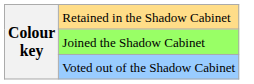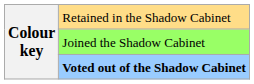(149, 67) normal -> (154, 66) bold
